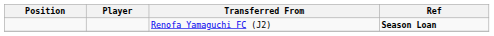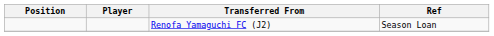(409, 25) bold -> (409, 25) normal
